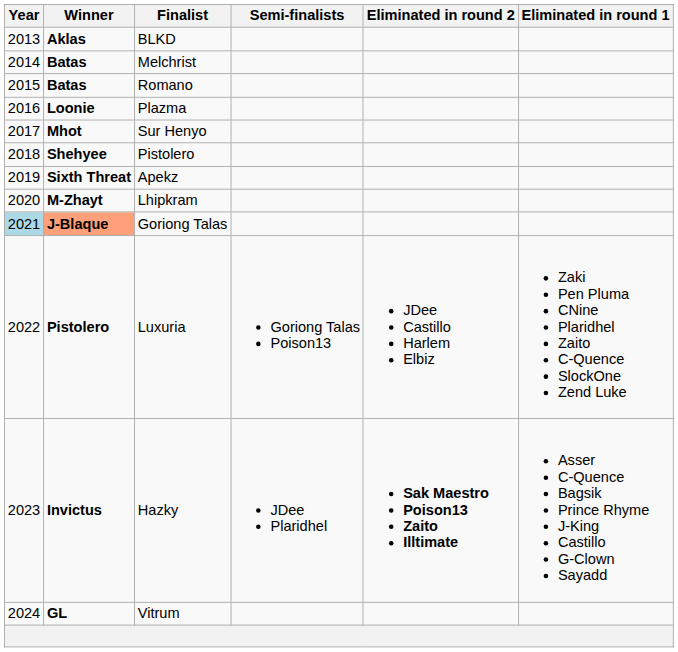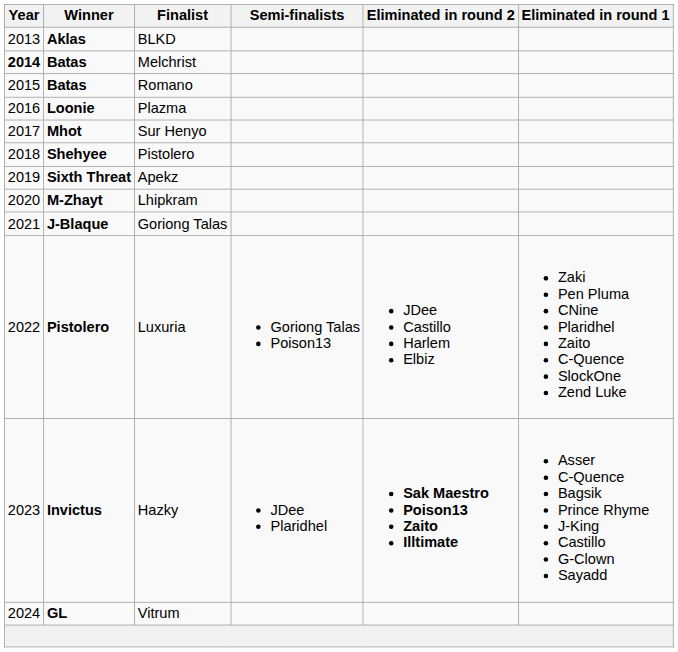(24, 62) normal -> (24, 62) bold
(24, 223) lightblue background -> (24, 223) no background
(78, 223) lightsalmon background -> (78, 223) no background
